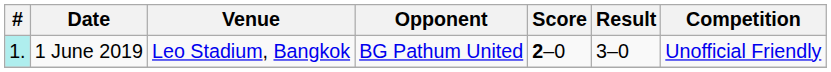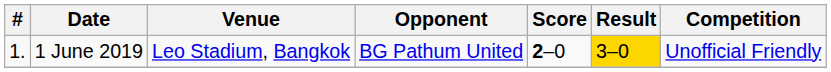(17, 51) paleturquoise background -> (17, 51) no background
(612, 51) no background -> (612, 51) gold background
